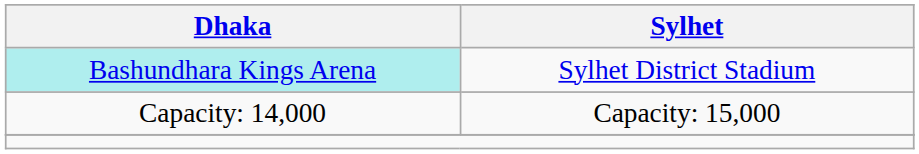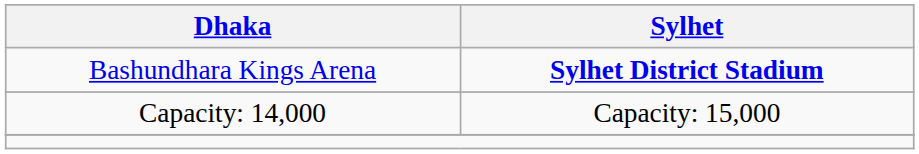(233, 69) paleturquoise background -> (233, 69) no background
(687, 69) normal -> (687, 69) bold
